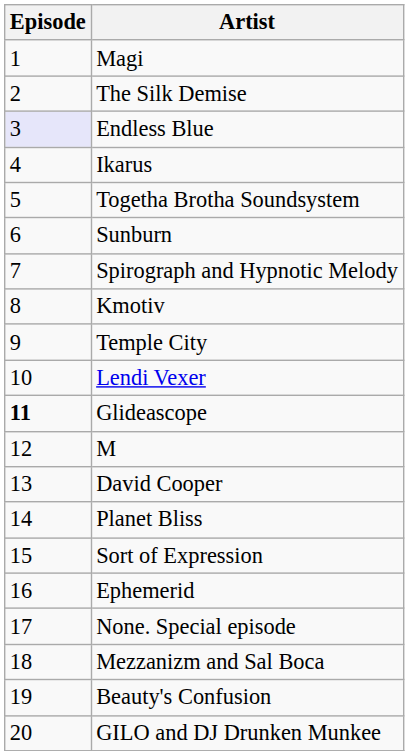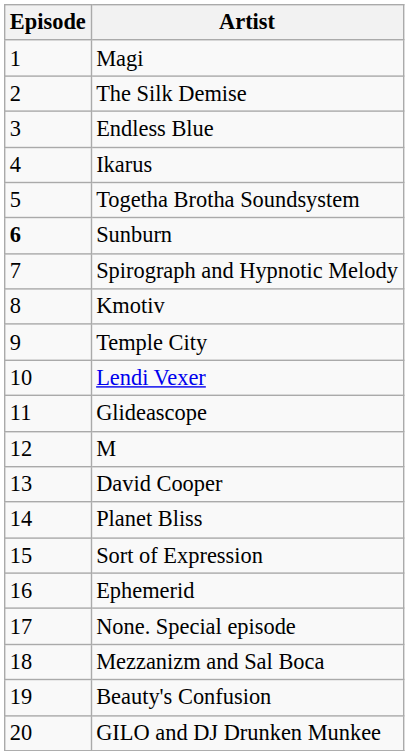(15, 128) lavender background -> (15, 128) no background
(15, 235) normal -> (15, 235) bold
(20, 413) bold -> (21, 413) normal
